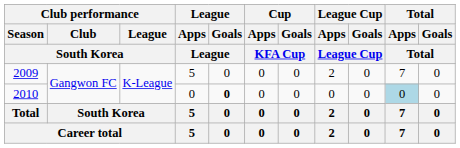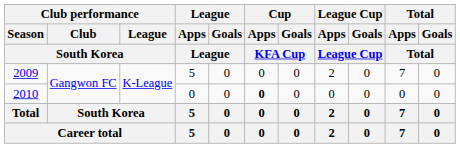(227, 93) bold -> (227, 93) normal
(262, 93) normal -> (262, 93) bold
(402, 93) lightblue background -> (402, 93) no background
